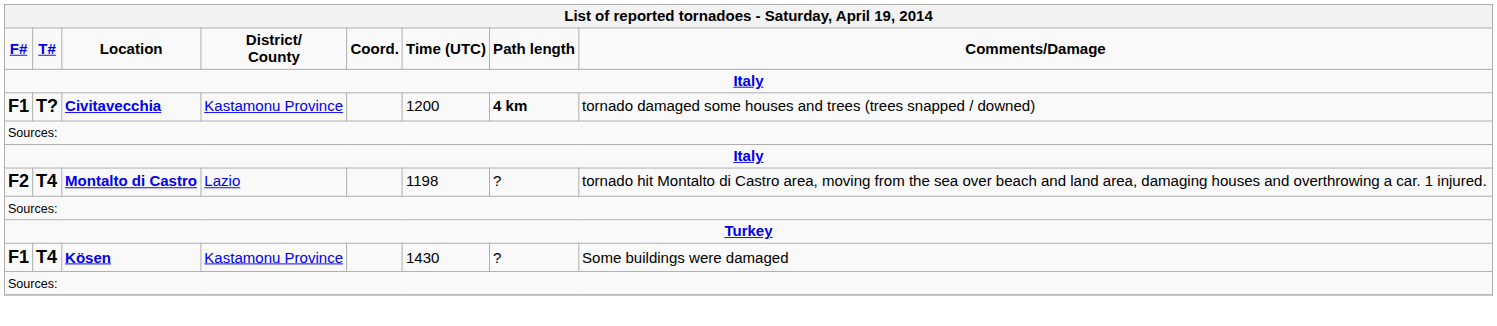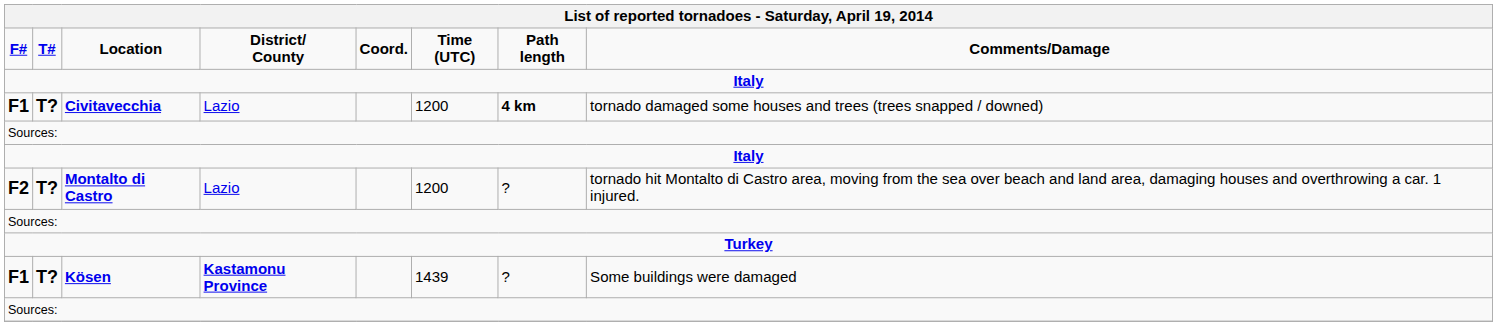(274, 106) Kastamonu Province -> (222, 106) Lazio
(47, 182) T4 -> (47, 188) T?
(422, 182) 1198 -> (432, 188) 1200
(47, 257) T4 -> (47, 277) T?
(274, 257) normal -> (245, 277) bold
(423, 257) 1430 -> (432, 277) 1439
